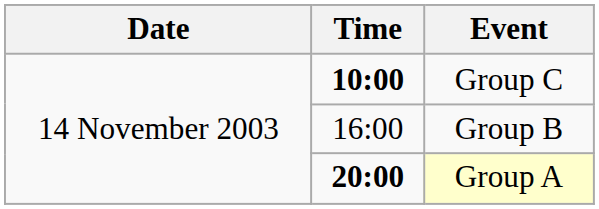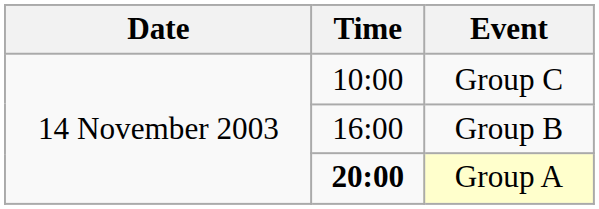(368, 78) bold -> (368, 78) normal
